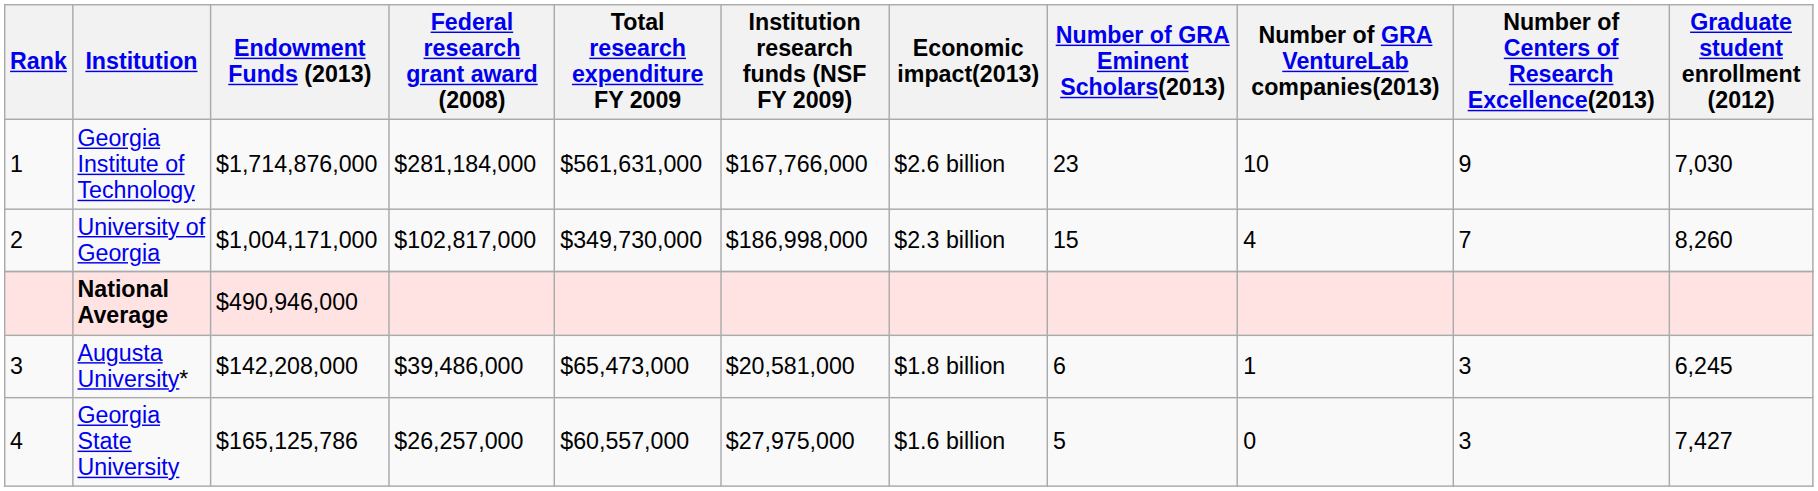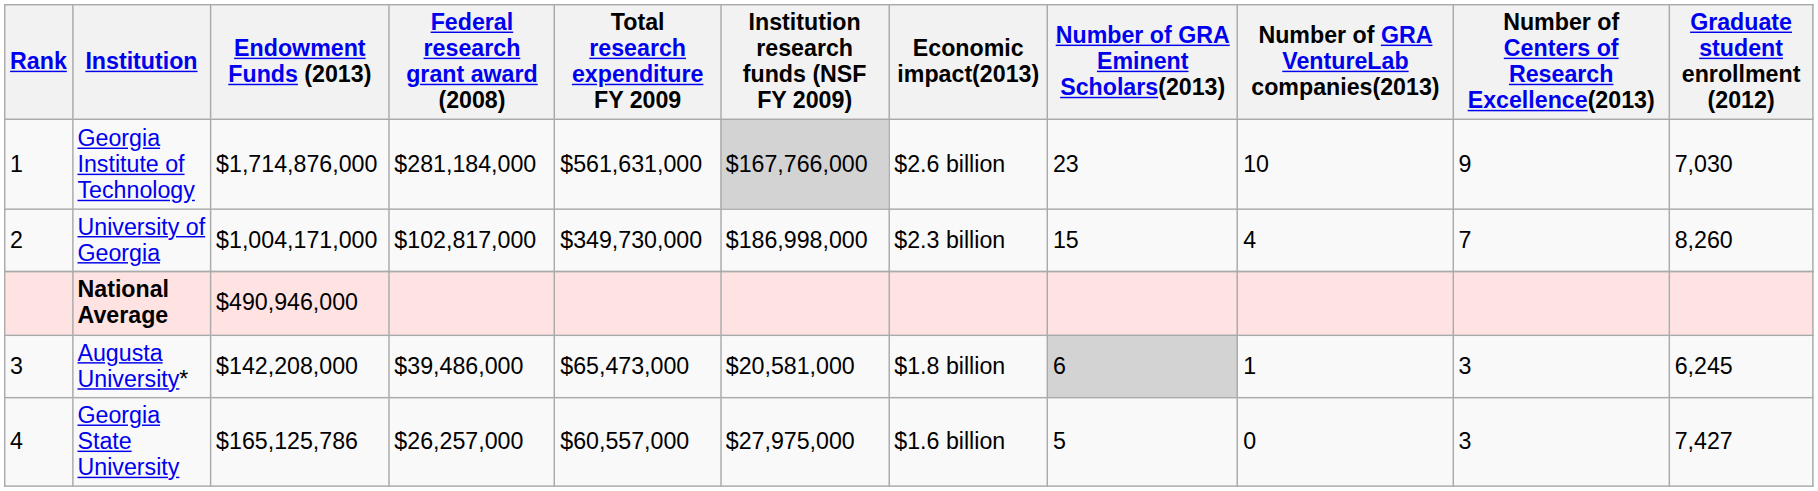(797, 164) no background -> (797, 164) lightgrey background
(1059, 365) no background -> (1059, 365) lightgrey background
